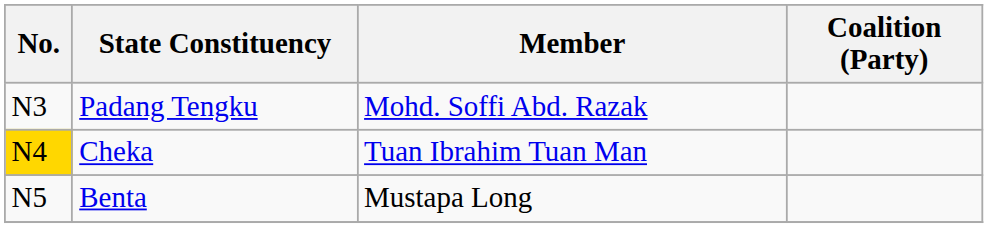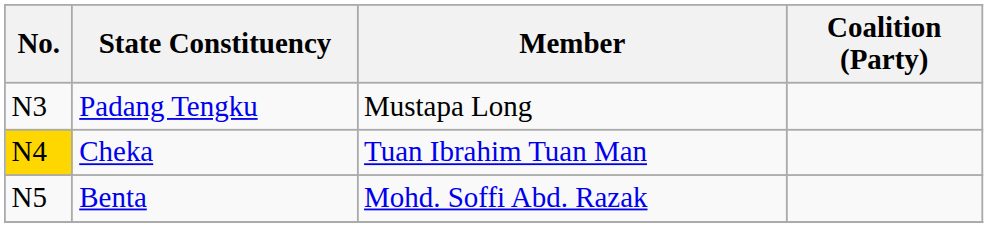(506, 105) Mohd. Soffi Abd. Razak -> (448, 105) Mustapa Long
(448, 197) Mustapa Long -> (506, 197) Mohd. Soffi Abd. Razak
